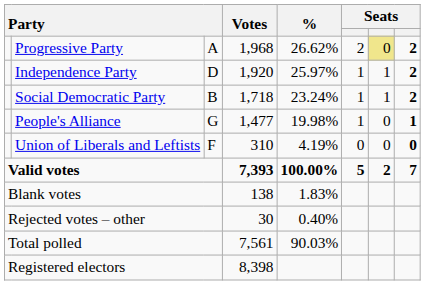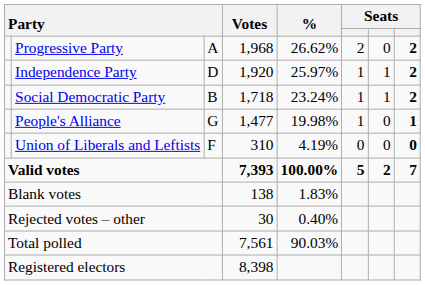(387, 48) khaki background -> (387, 48) no background
